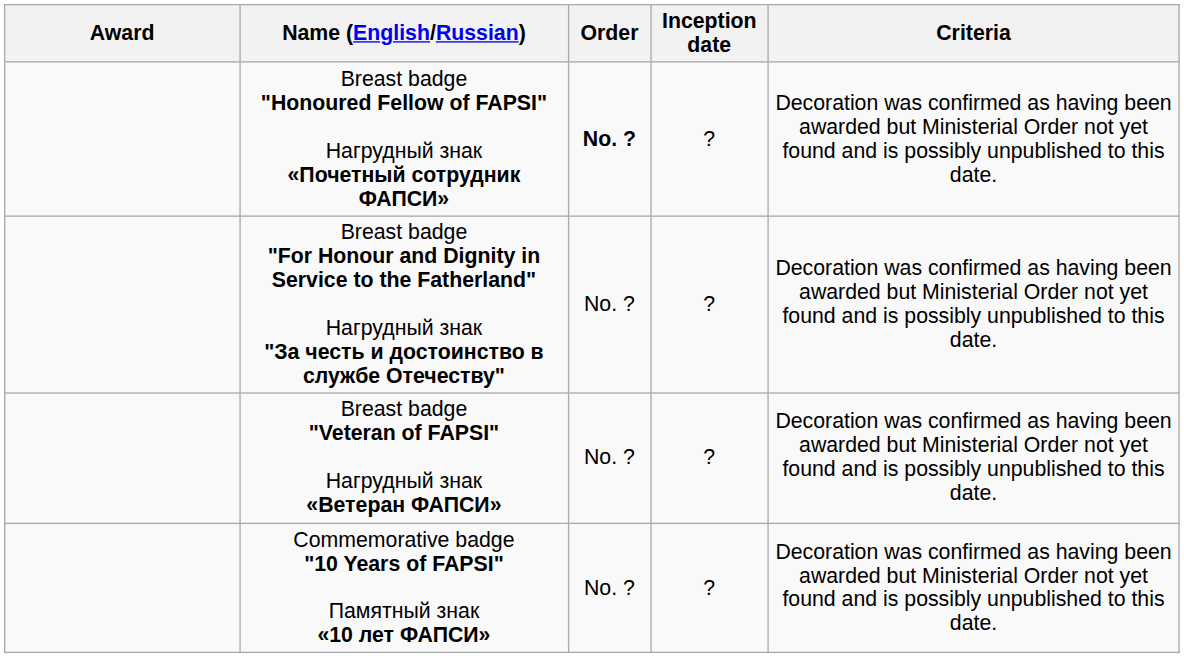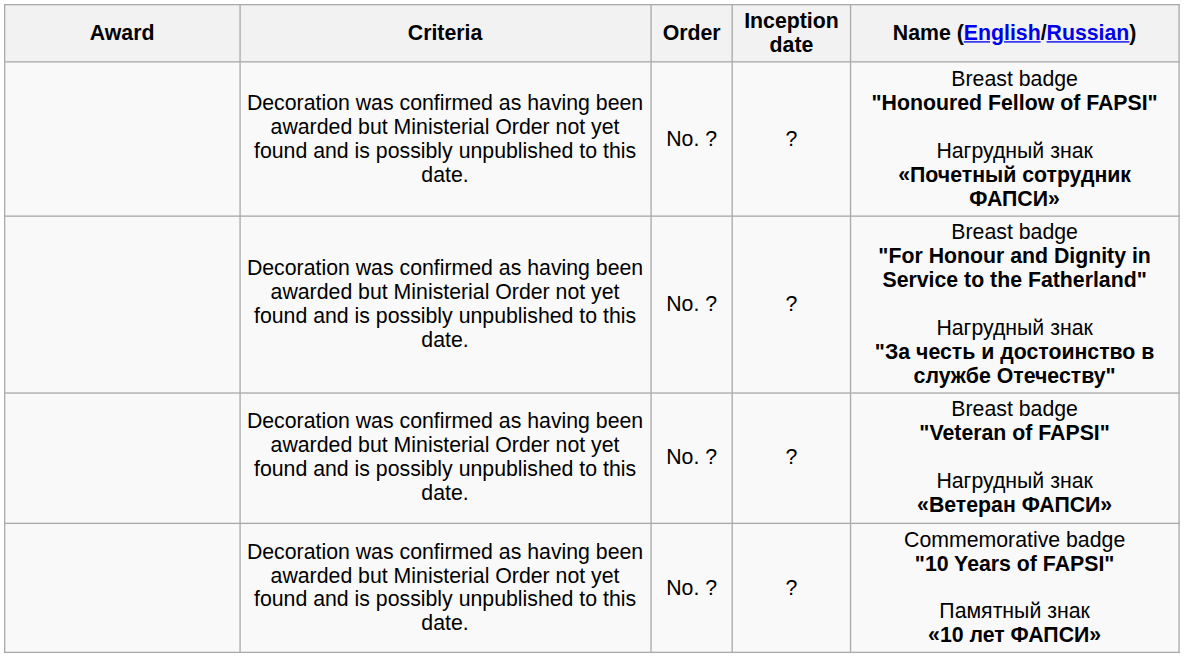columns swapped: (404, 33) <-> (974, 33)
(609, 138) bold -> (692, 138) normal
